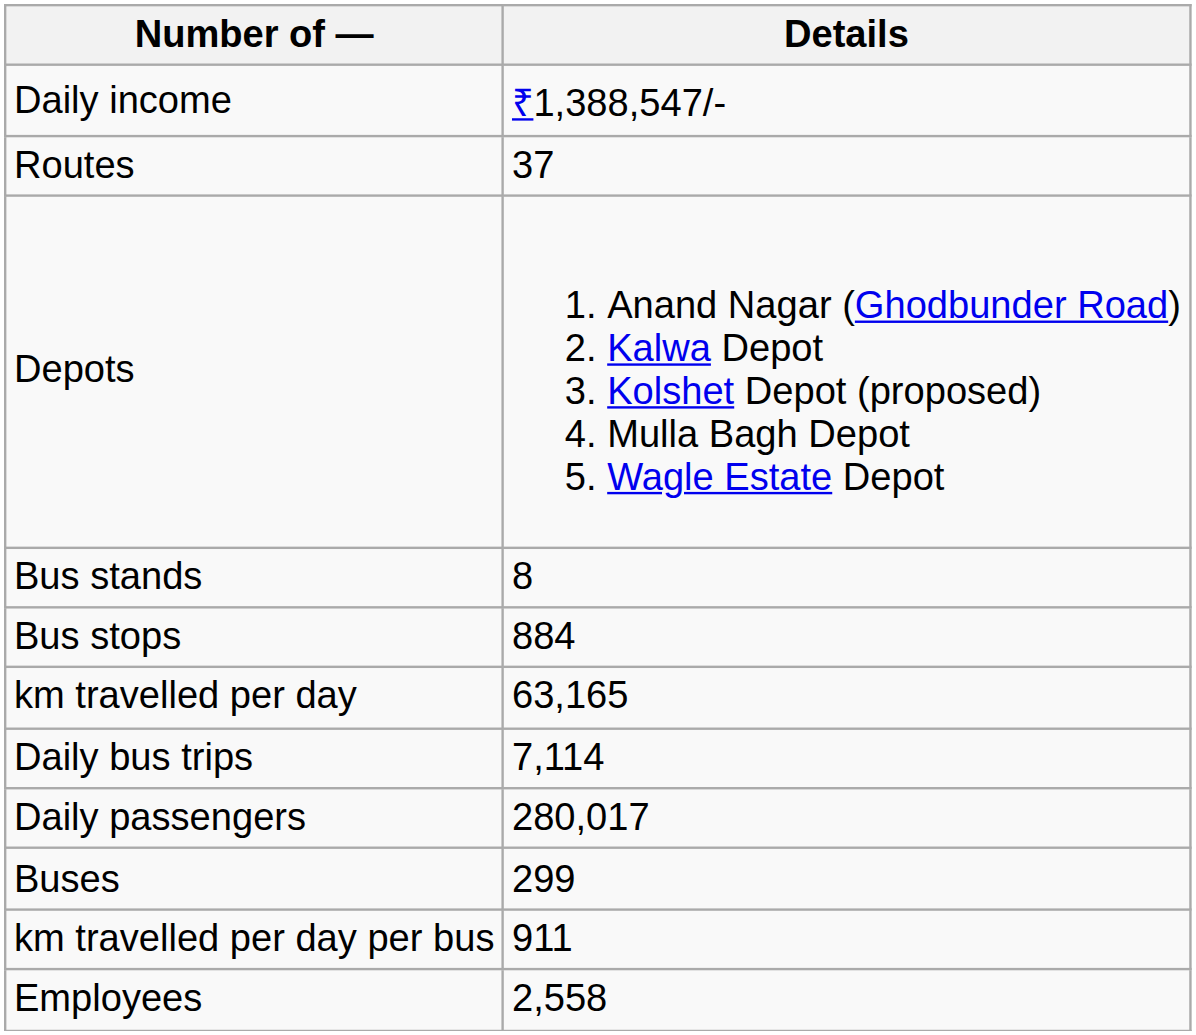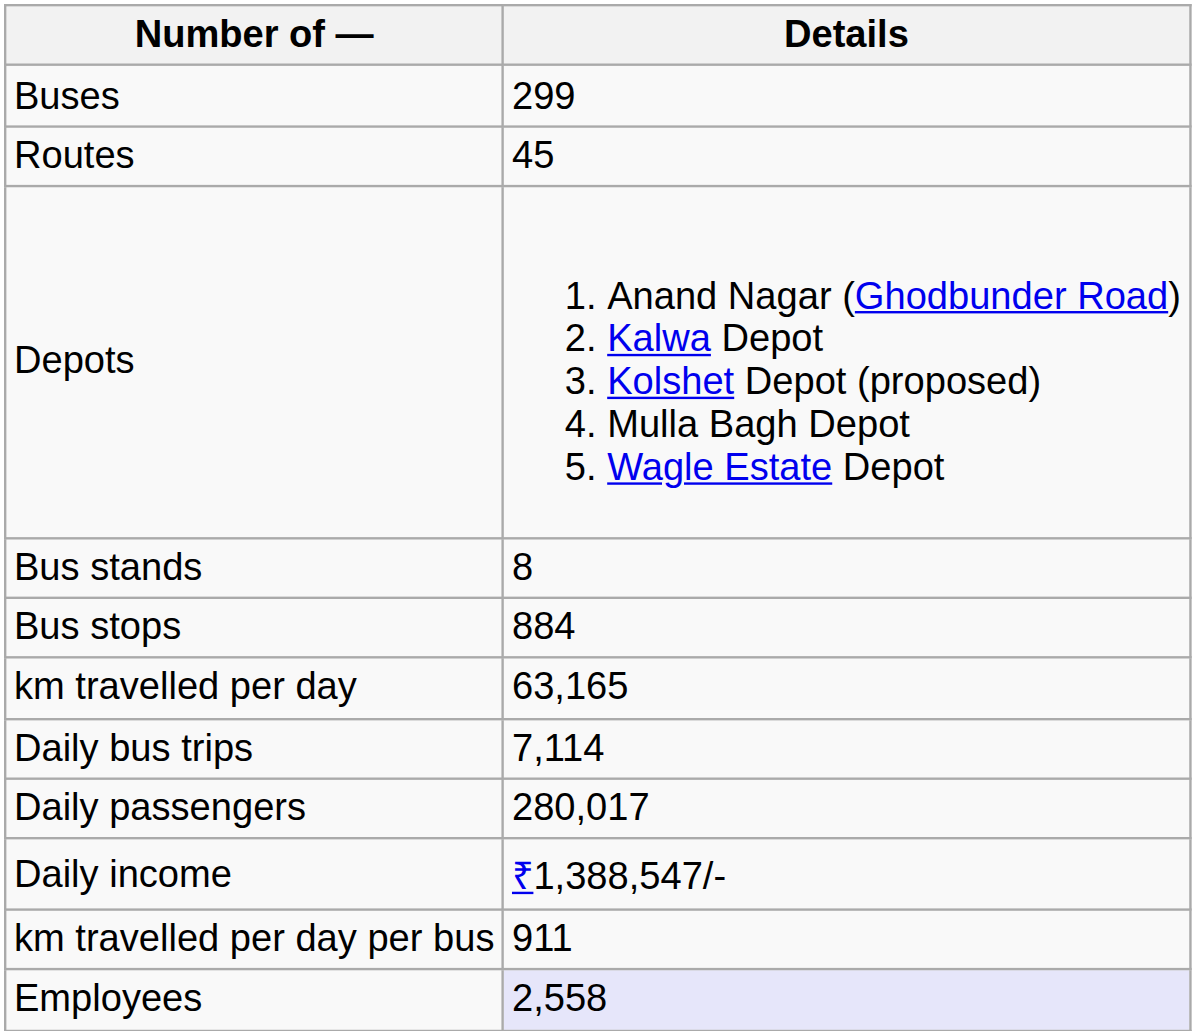rows swapped: (67, 878) <-> (123, 99)
(533, 165) 37 -> (533, 155) 45
(560, 998) no background -> (560, 998) lavender background
